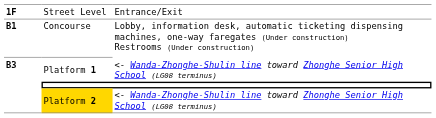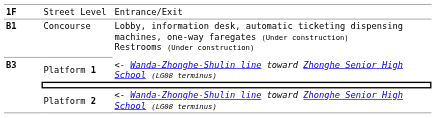(70, 100) gold background -> (70, 100) no background
